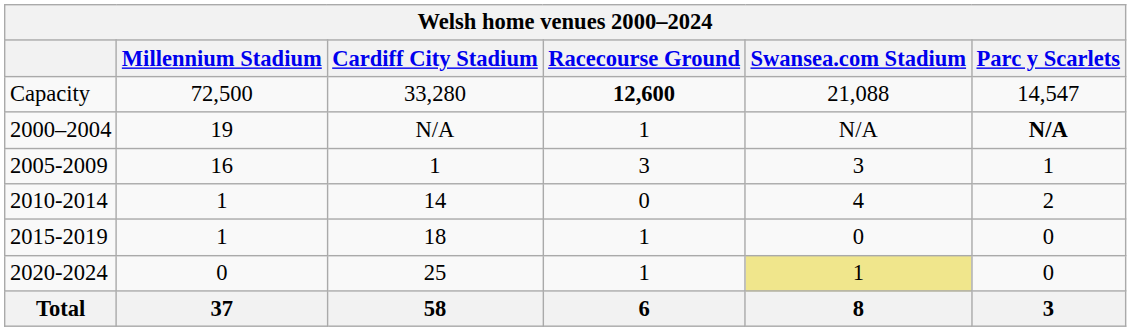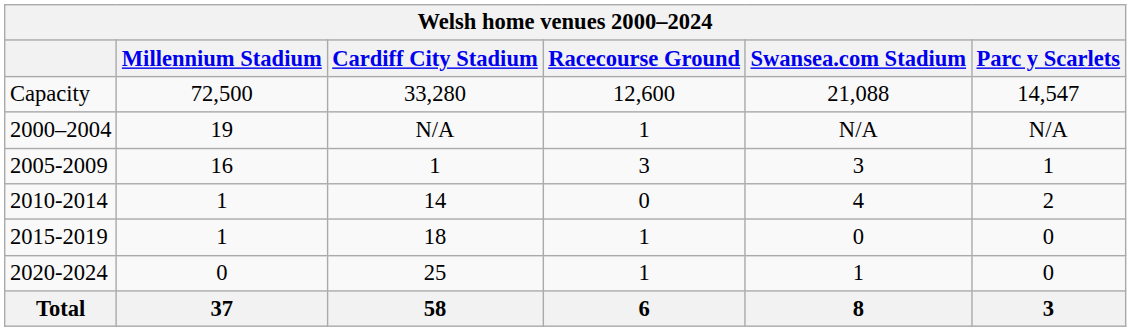(644, 93) bold -> (644, 93) normal
(1048, 129) bold -> (1048, 129) normal
(858, 272) khaki background -> (858, 272) no background
